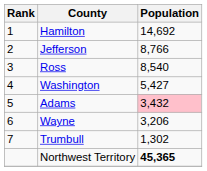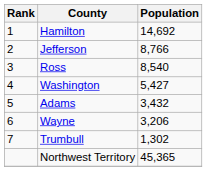(155, 103) pink background -> (155, 103) no background
(158, 157) bold -> (158, 157) normal
